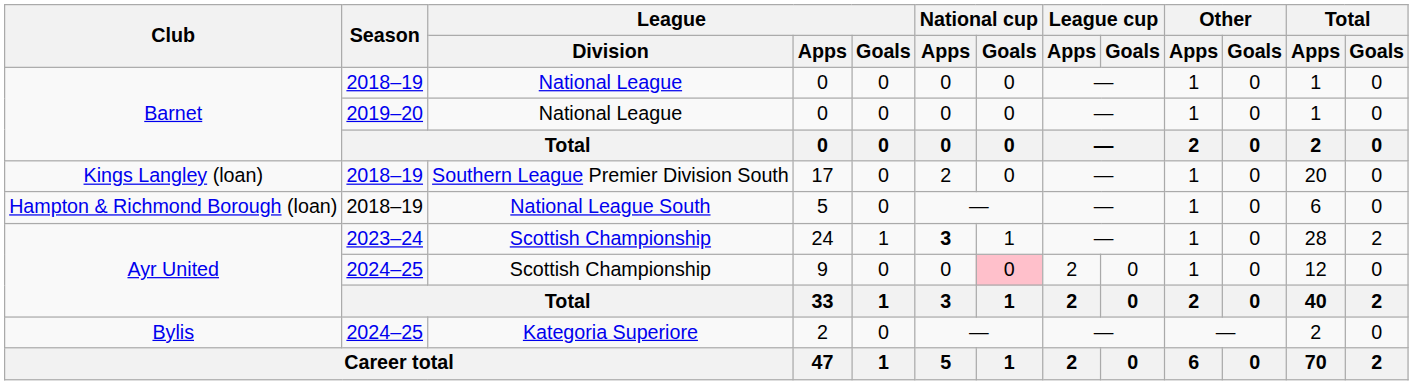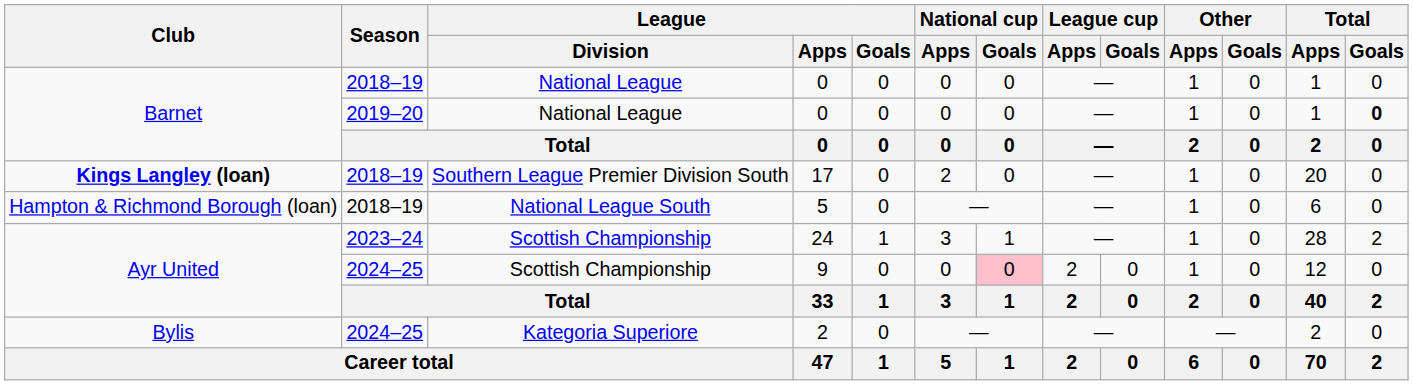(1377, 113) normal -> (1377, 113) bold
(173, 176) normal -> (173, 176) bold
(946, 238) bold -> (946, 238) normal
